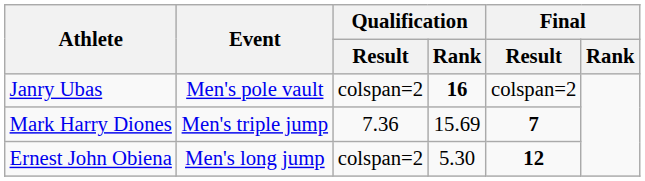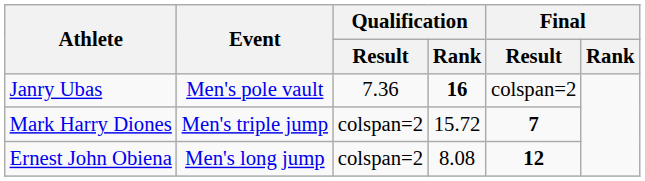(380, 90) colspan=2 -> (380, 90) 7.36
(380, 124) 7.36 -> (380, 124) colspan=2
(457, 124) 15.69 -> (457, 124) 15.72
(457, 158) 5.30 -> (457, 158) 8.08
